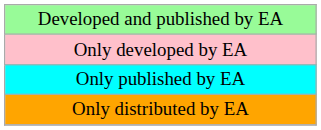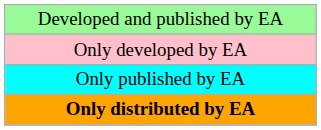(160, 109) normal -> (160, 109) bold
